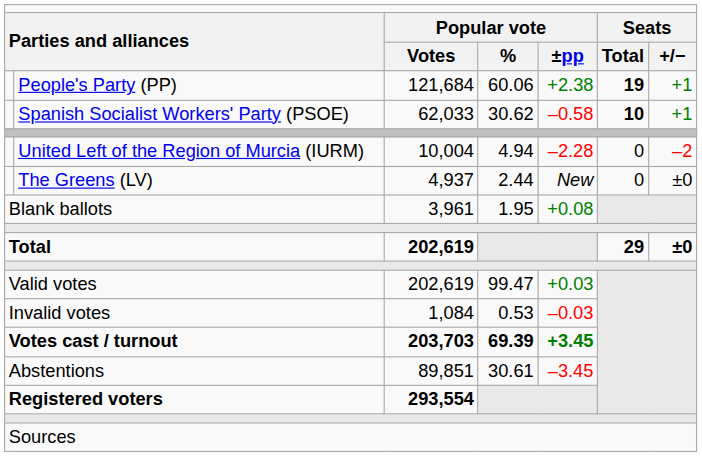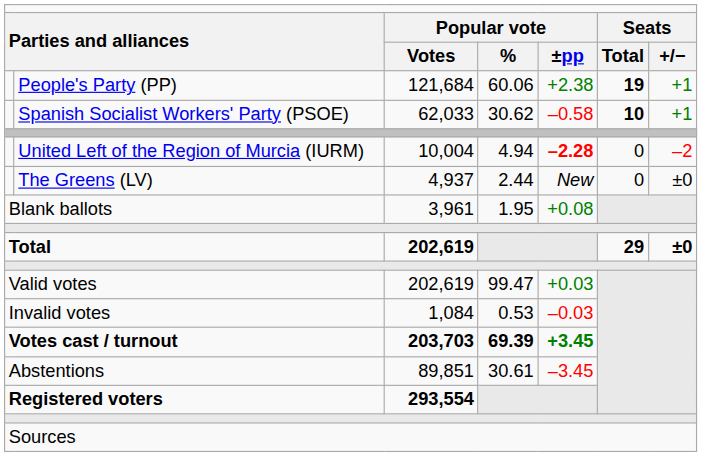(571, 151) normal -> (571, 151) bold
